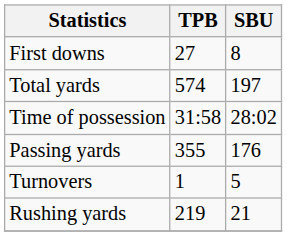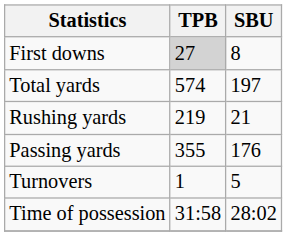(185, 53) no background -> (185, 53) lightgrey background
rows swapped: (68, 214) <-> (87, 117)
